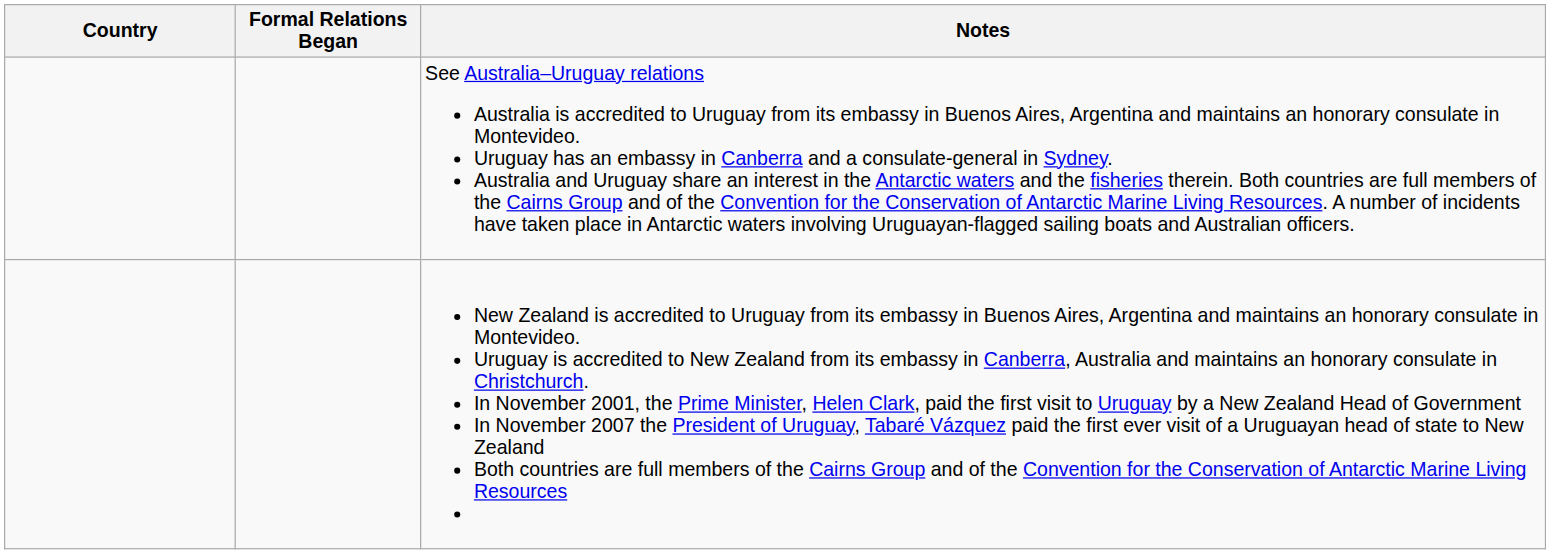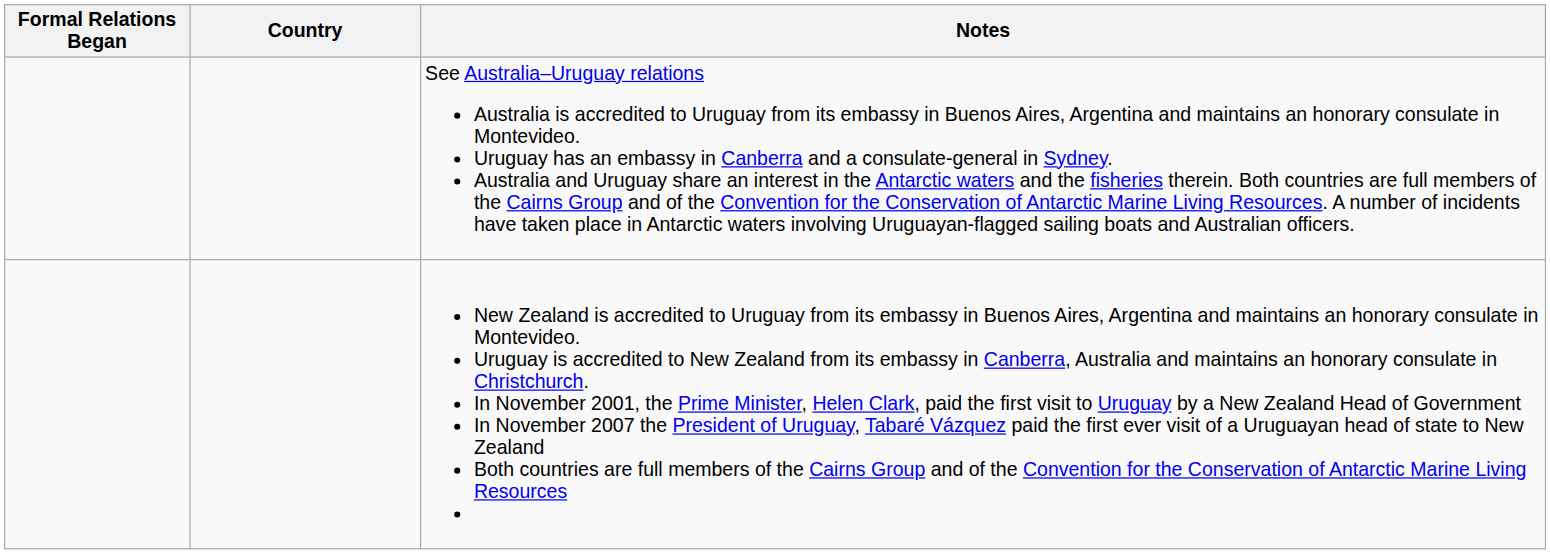columns swapped: (120, 30) <-> (328, 30)
